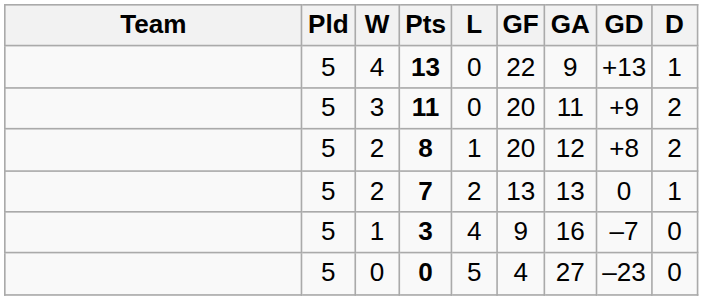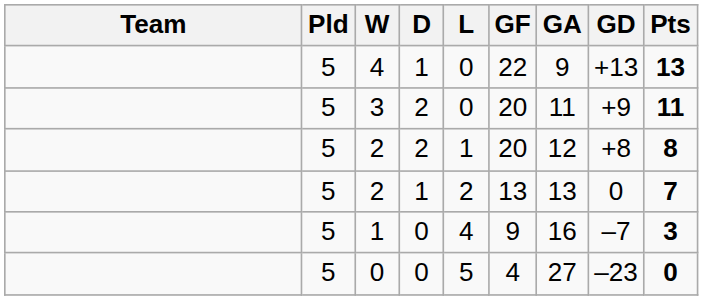columns swapped: (674, 25) <-> (426, 25)
